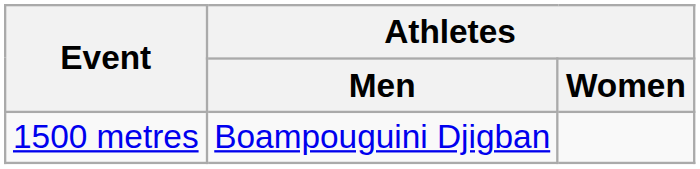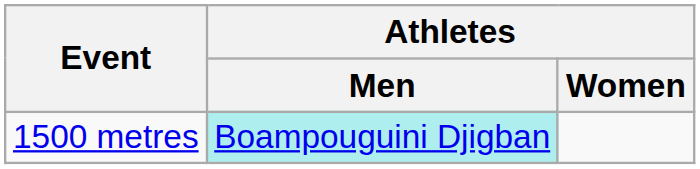(382, 138) no background -> (382, 138) paleturquoise background
